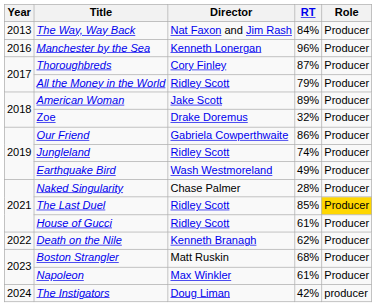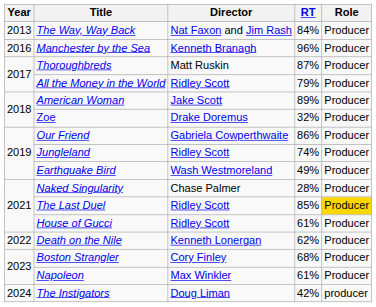(216, 48) Kenneth Lonergan -> (213, 48) Kenneth Branagh
(198, 65) Cory Finley -> (200, 65) Matt Ruskin
(213, 240) Kenneth Branagh -> (216, 240) Kenneth Lonergan
(200, 258) Matt Ruskin -> (198, 258) Cory Finley
